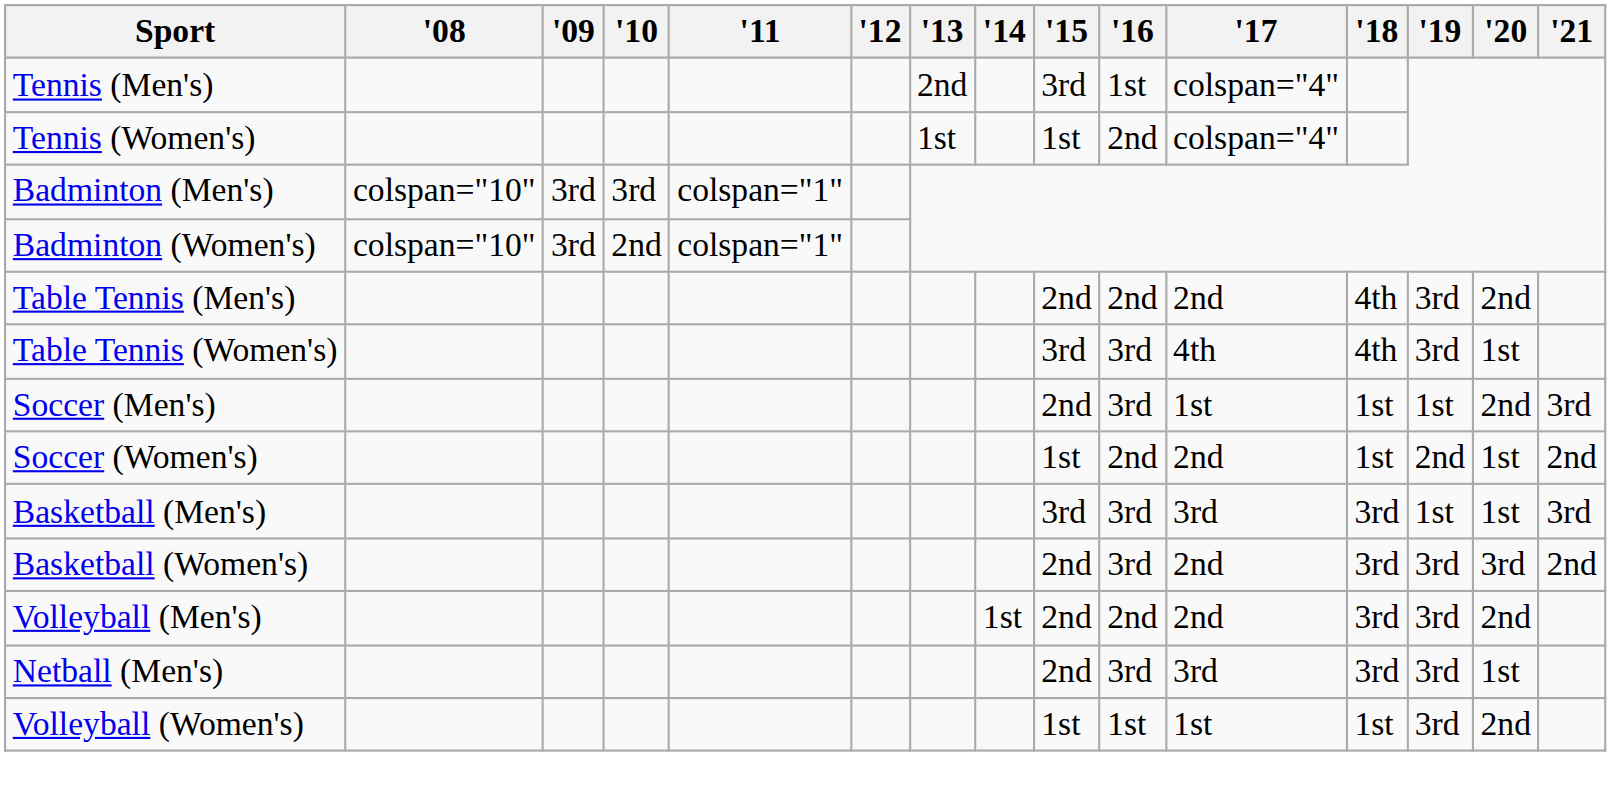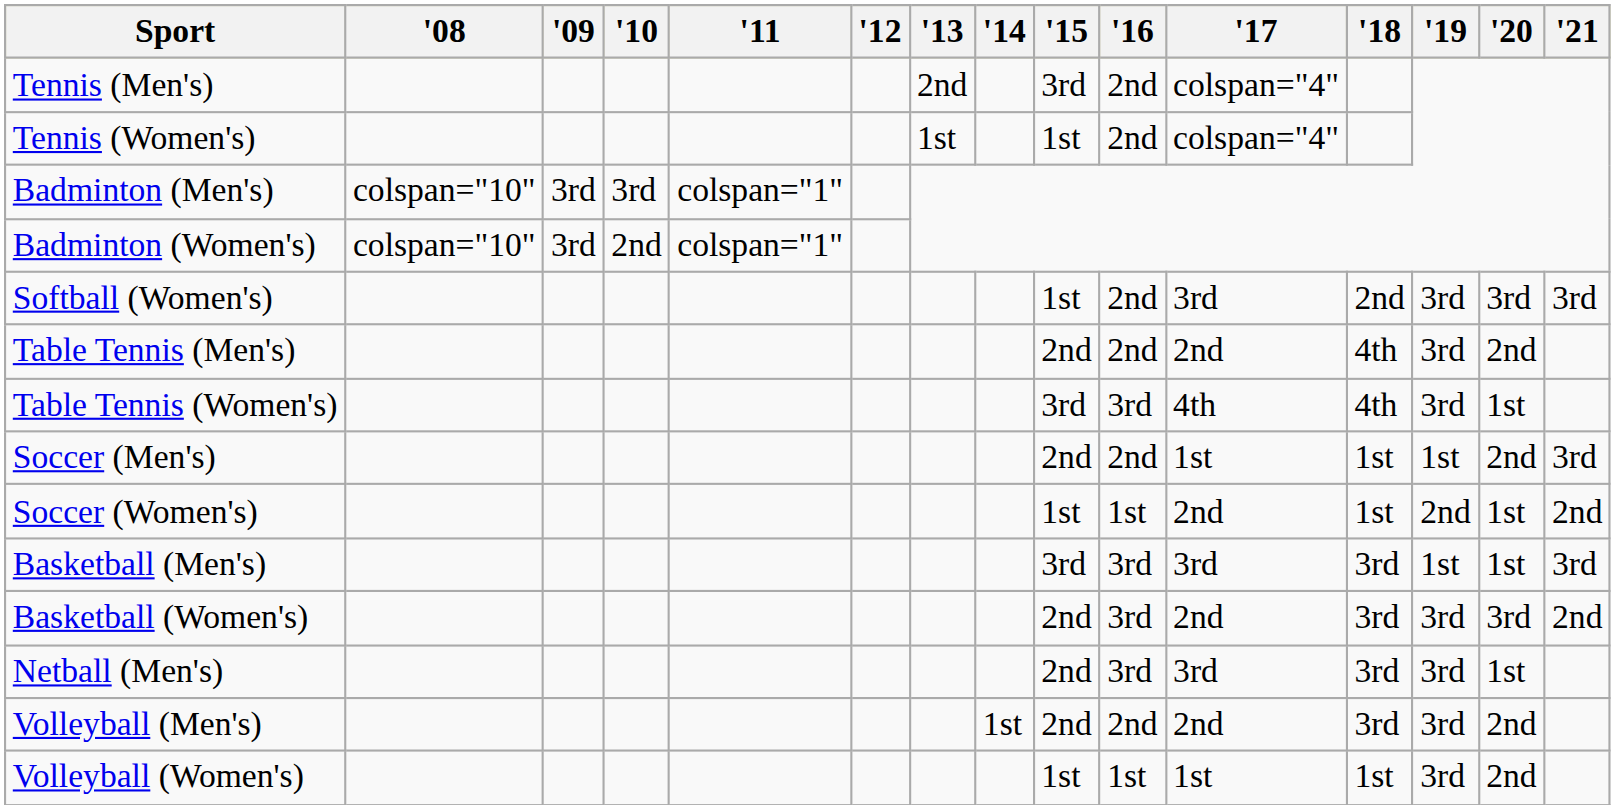(1127, 84) 1st -> (1132, 84) 2nd
+ row: (143, 297)
(1130, 404) 3rd -> (1132, 457) 2nd
(1132, 457) 2nd -> (1127, 510) 1st
rows swapped: (118, 670) <-> (137, 617)
